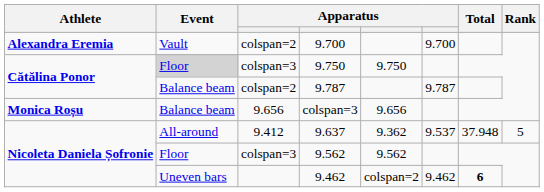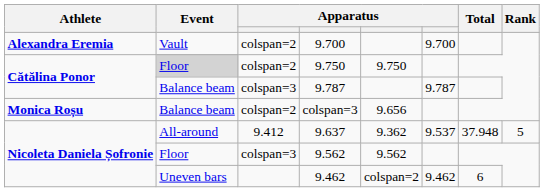(269, 66) colspan=3 -> (269, 66) colspan=2
(269, 88) colspan=2 -> (269, 88) colspan=3
(269, 110) 9.656 -> (269, 110) colspan=2
(480, 176) bold -> (480, 176) normal
